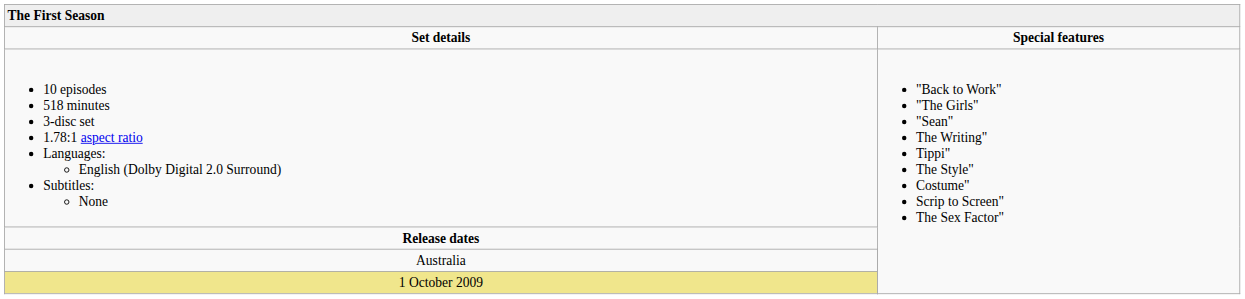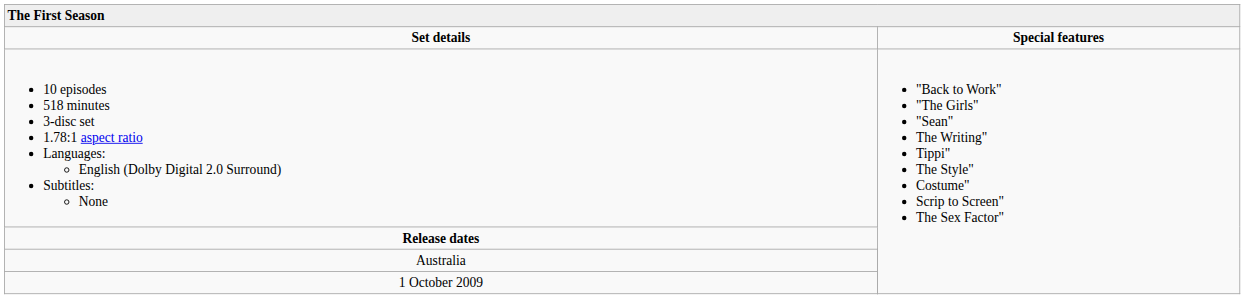(441, 282) khaki background -> (441, 282) no background
